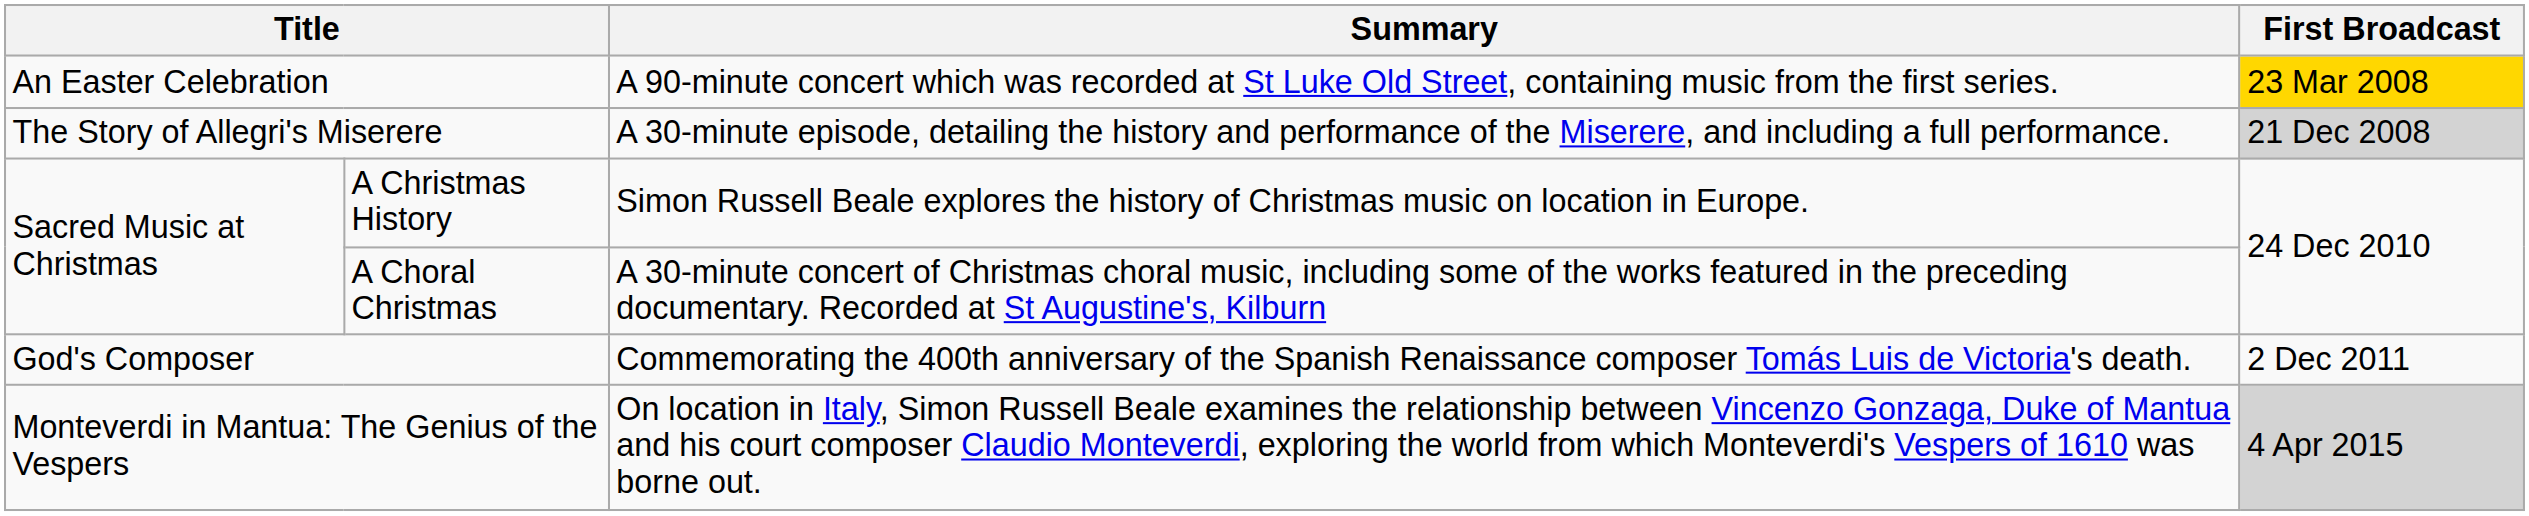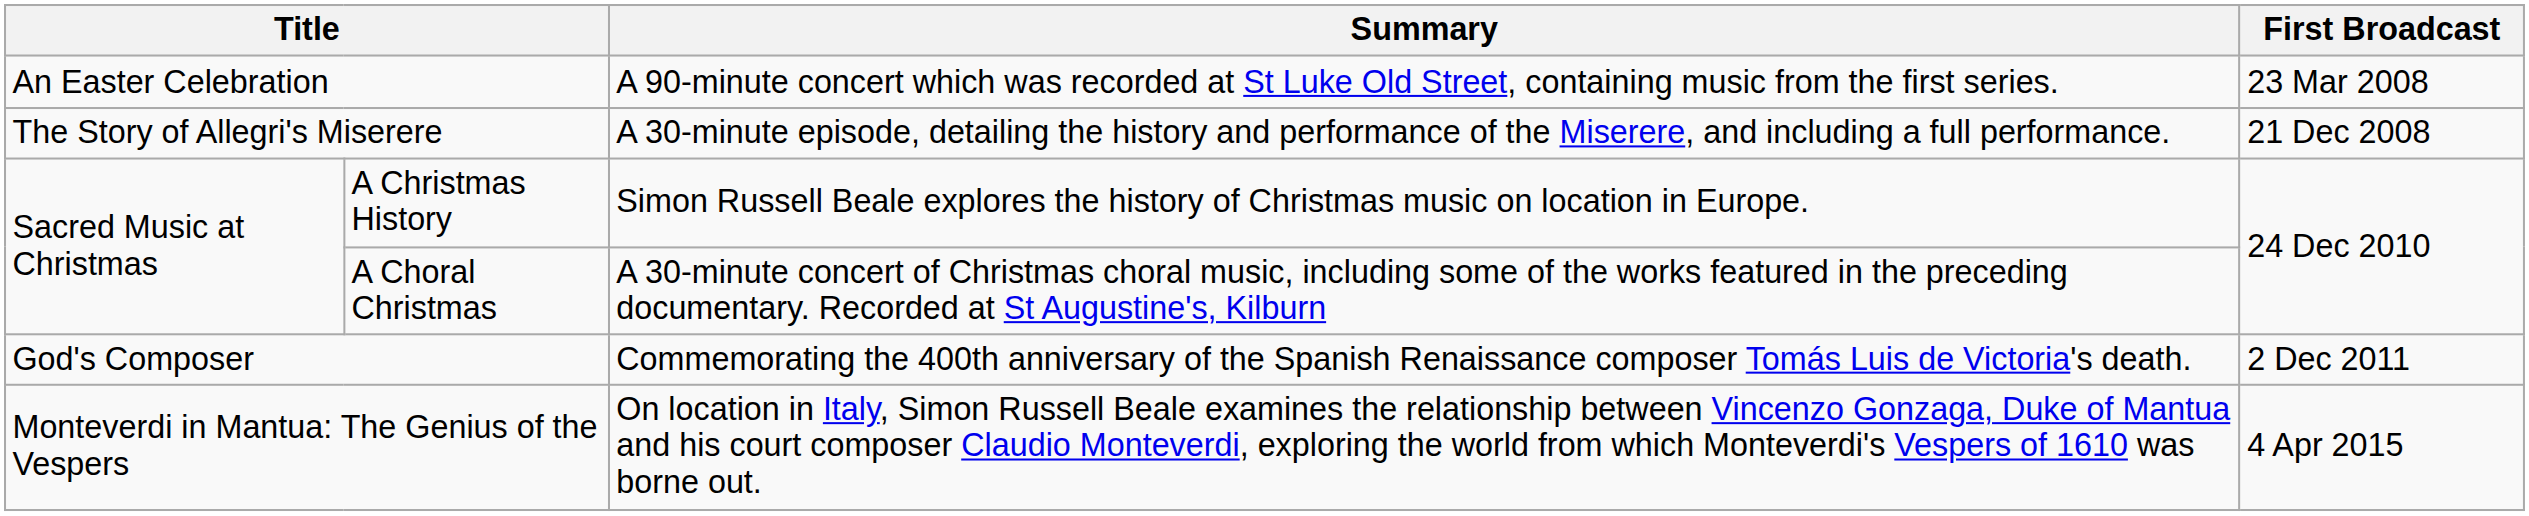(2338, 81) gold background -> (2338, 81) no background
(2339, 132) lightgrey background -> (2339, 132) no background
(2325, 446) lightgrey background -> (2325, 446) no background
